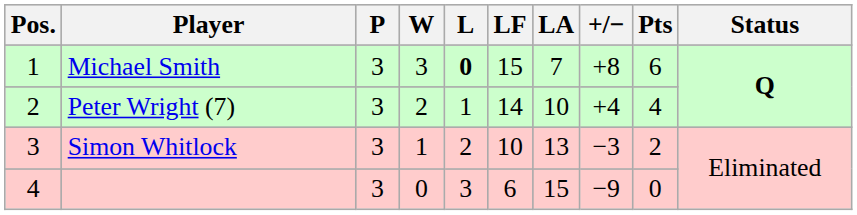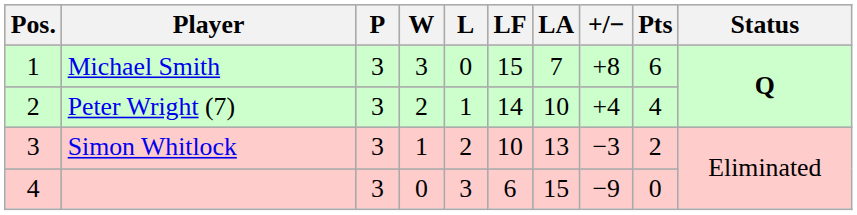(466, 65) bold -> (466, 65) normal
